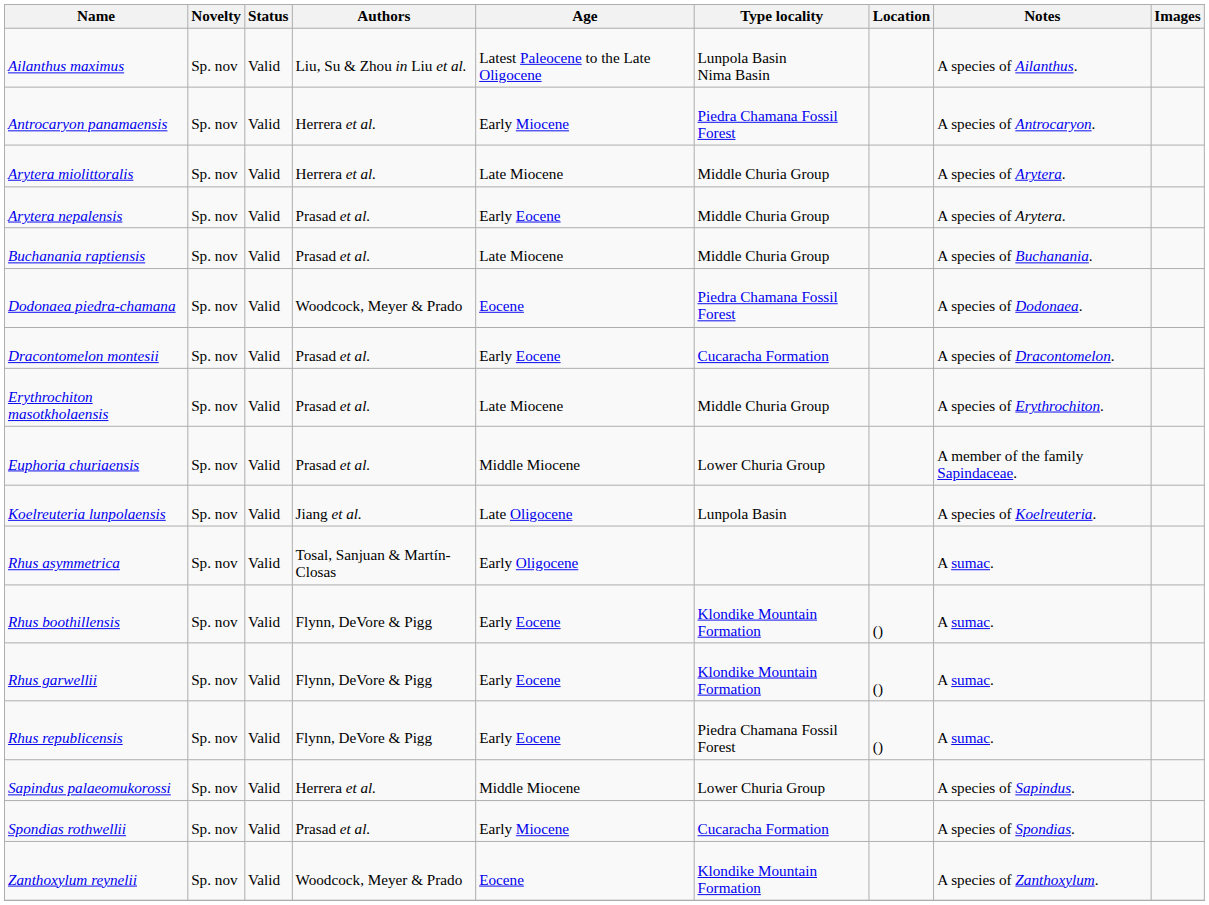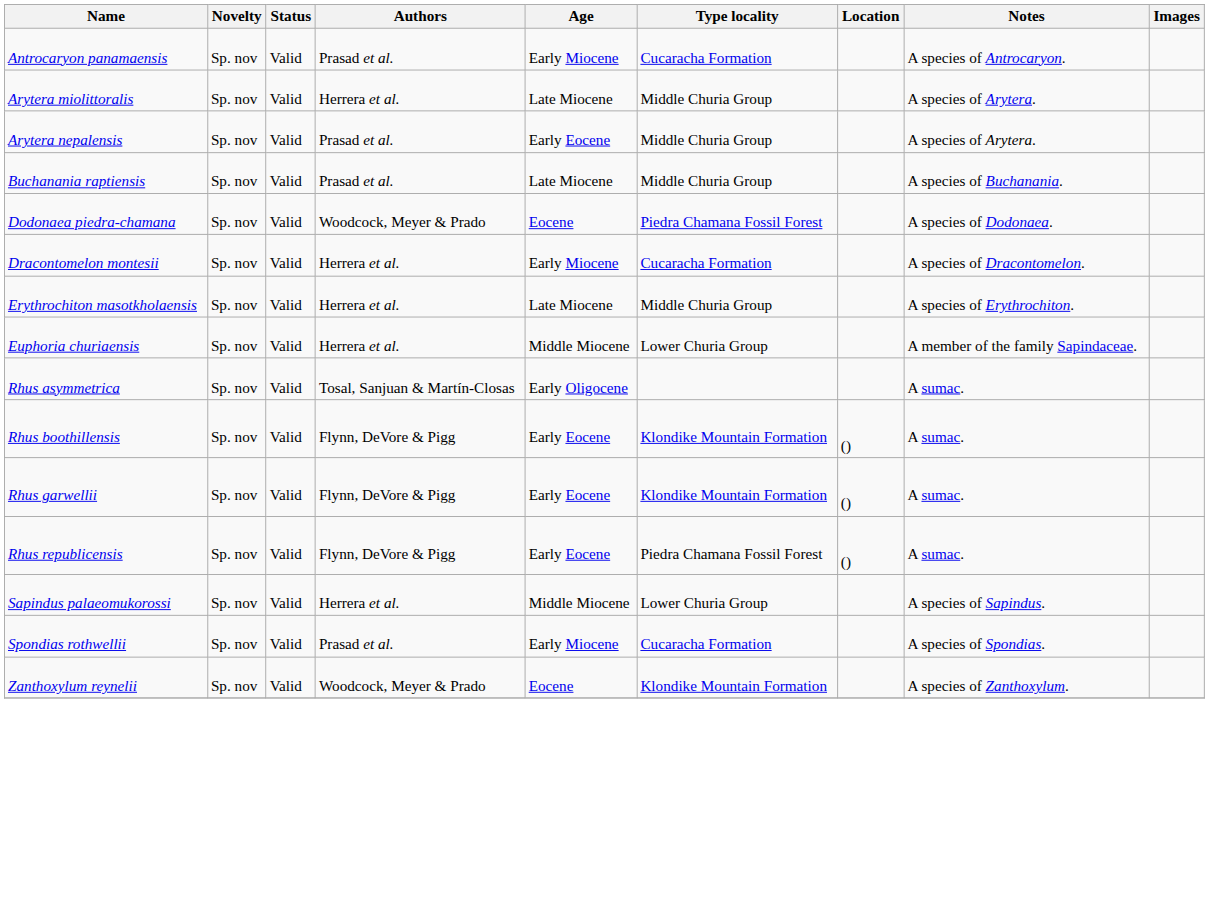- row: (66, 66)
(336, 124) Herrera et al. -> (356, 57) Prasad et al.
(768, 124) Piedra Chamana Fossil Forest -> (706, 57) Cucaracha Formation
(333, 356) Prasad et al. -> (359, 263) Herrera et al.
(520, 356) Early Eocene -> (574, 263) Early Miocene
(333, 406) Prasad et al. -> (359, 304) Herrera et al.
(333, 464) Prasad et al. -> (359, 346) Herrera et al.
- row: (87, 514)
